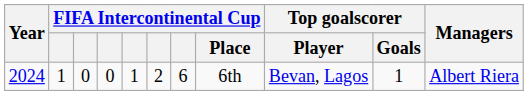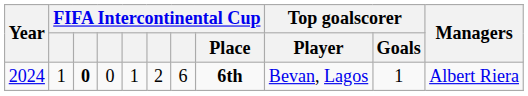(86, 76) normal -> (86, 76) bold
(230, 76) normal -> (230, 76) bold
